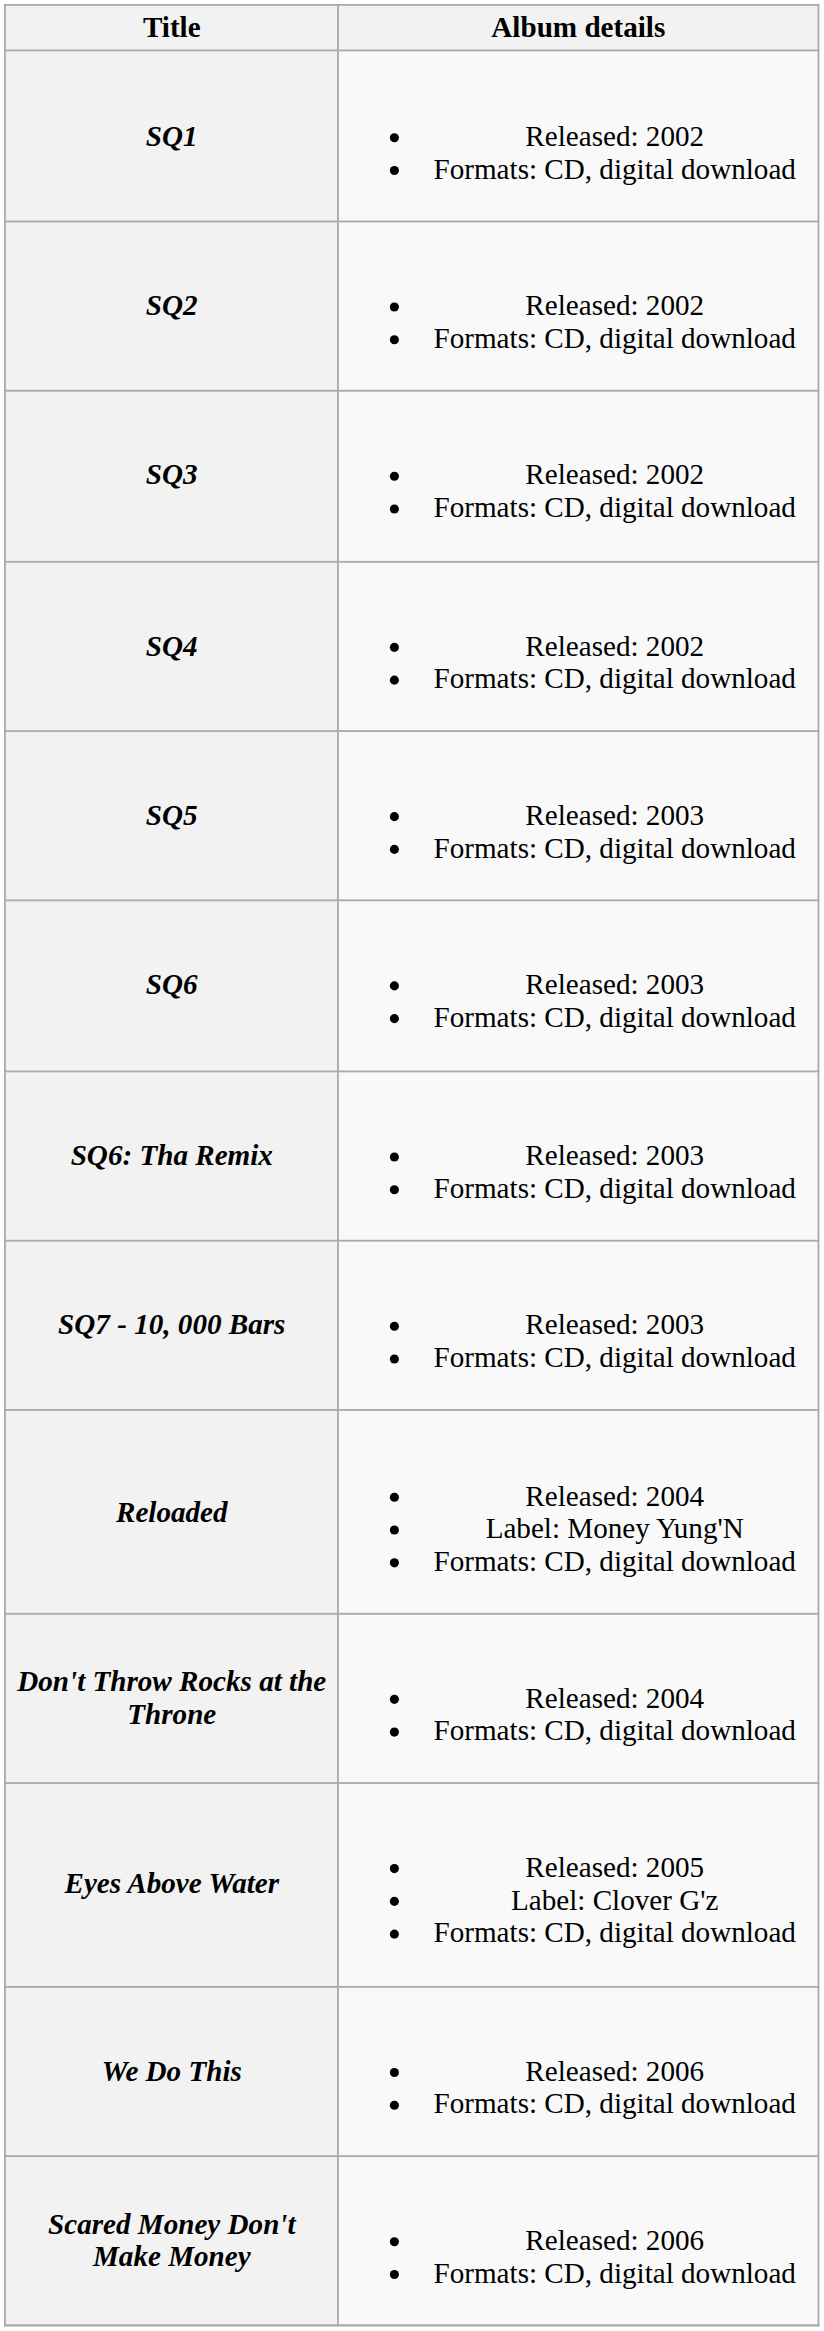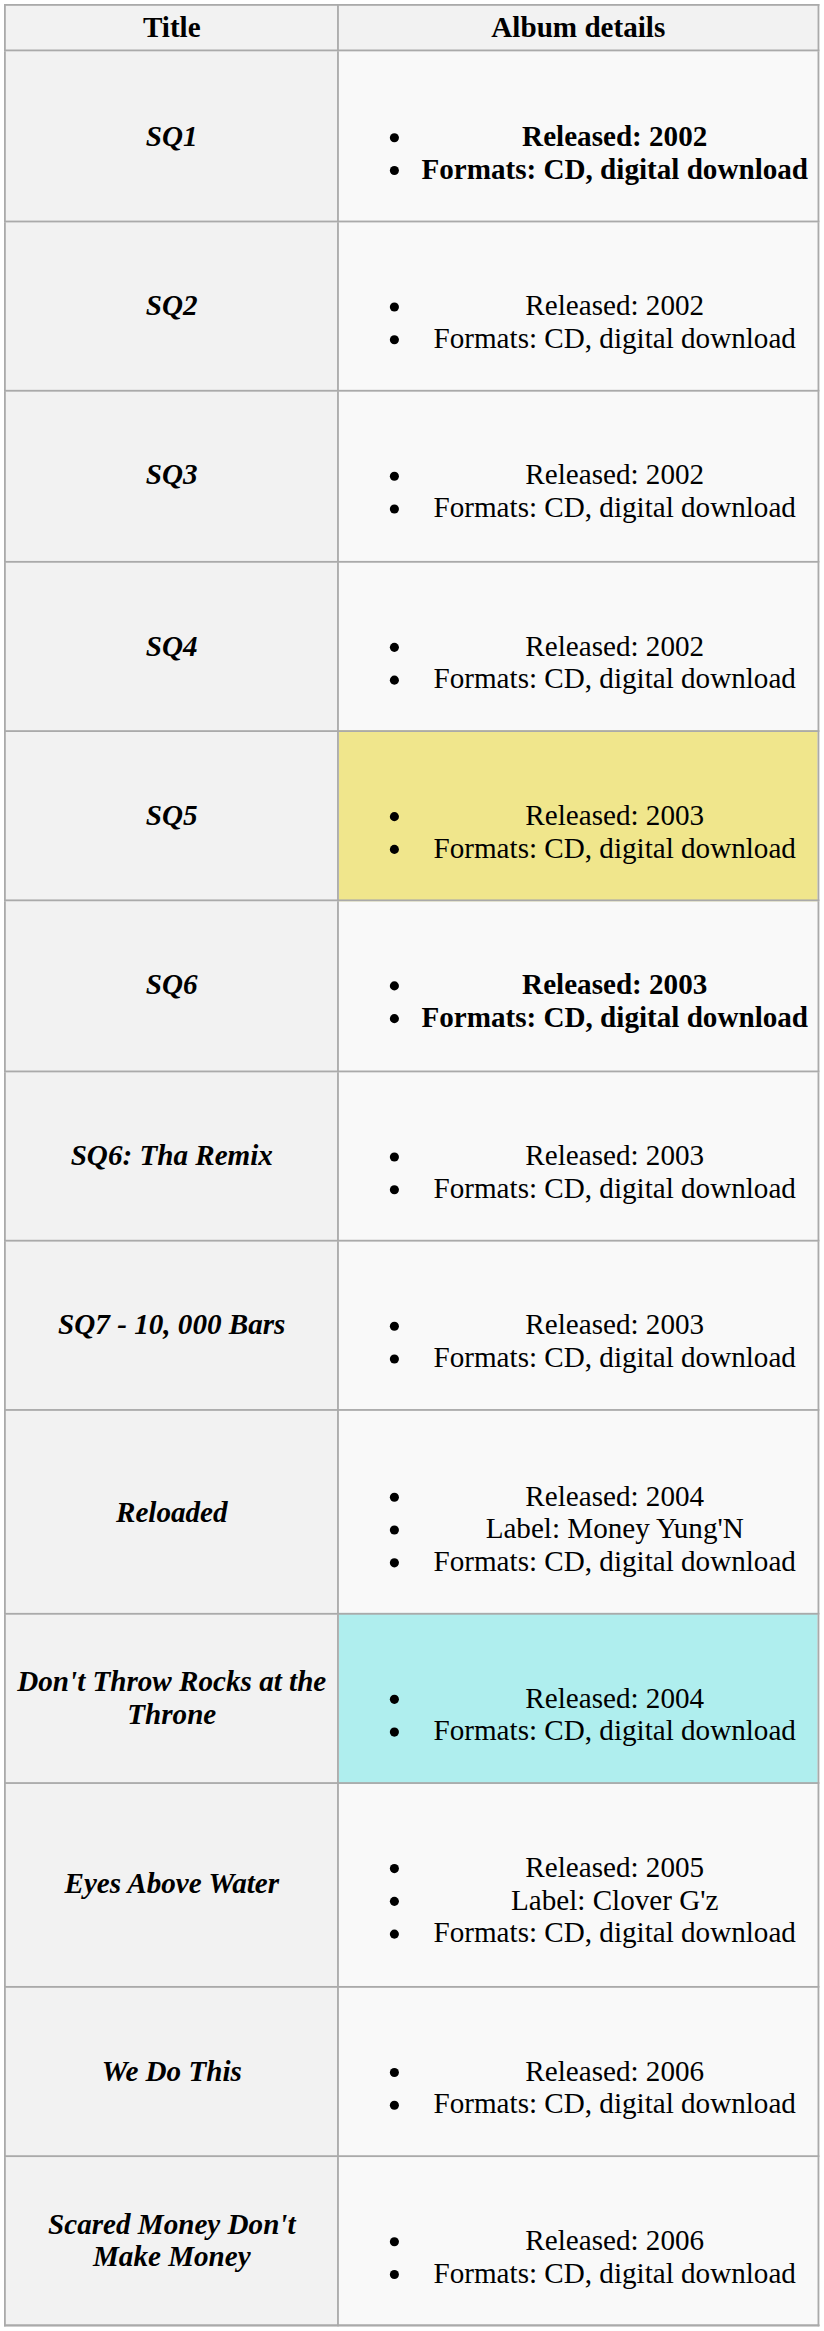(578, 152) normal -> (578, 152) bold
(578, 832) no background -> (578, 832) khaki background
(578, 1002) normal -> (578, 1002) bold
(578, 1715) no background -> (578, 1715) paleturquoise background
